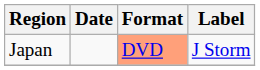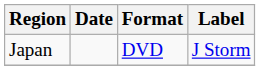(142, 49) lightsalmon background -> (142, 49) no background
